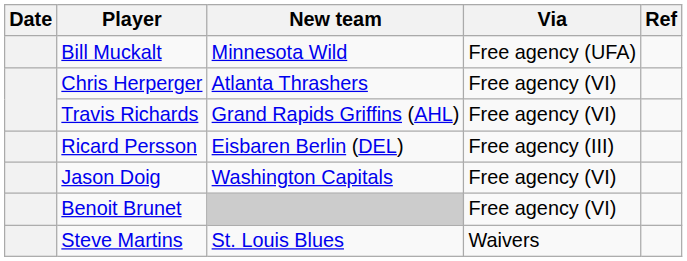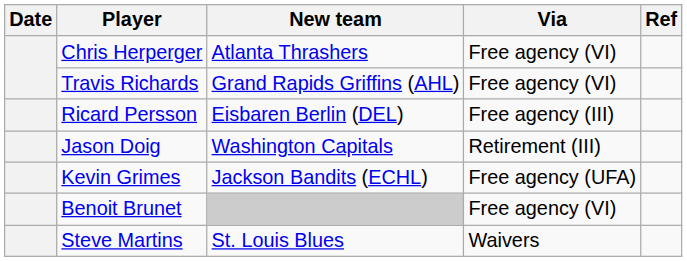- row: (112, 51)
(542, 177) Free agency (VI) -> (535, 146) Retirement (III)
+ row: (121, 177)
